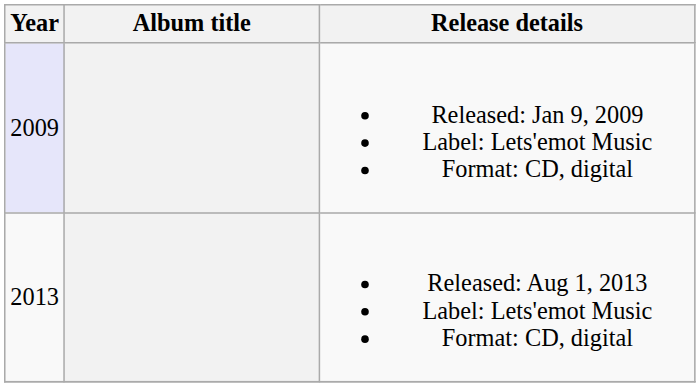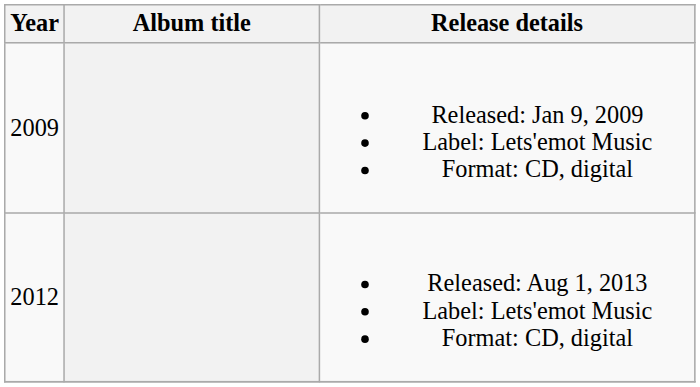(35, 127) lavender background -> (35, 127) no background
(35, 297) 2013 -> (35, 297) 2012
